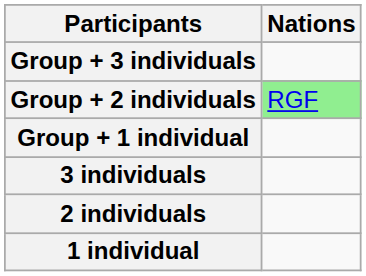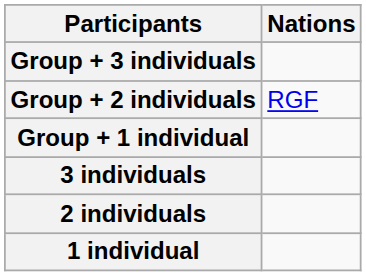(293, 99) lightgreen background -> (293, 99) no background
